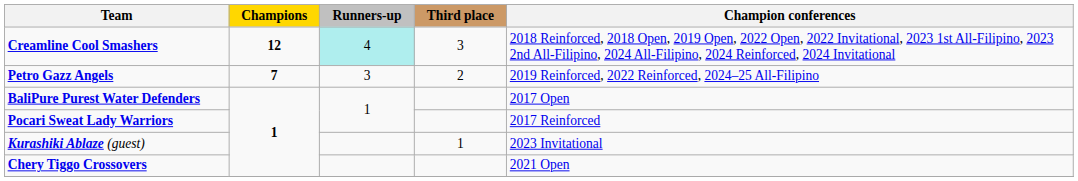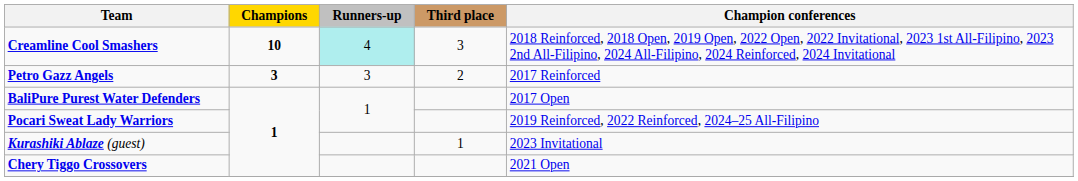(274, 46) 12 -> (274, 46) 10
(274, 76) 7 -> (274, 76) 3
(664, 76) 2019 Reinforced, 2022 Reinforced, 2024–25 All-Filipino -> (555, 76) 2017 Reinforced
(555, 121) 2017 Reinforced -> (664, 121) 2019 Reinforced, 2022 Reinforced, 2024–25 All-Filipino
